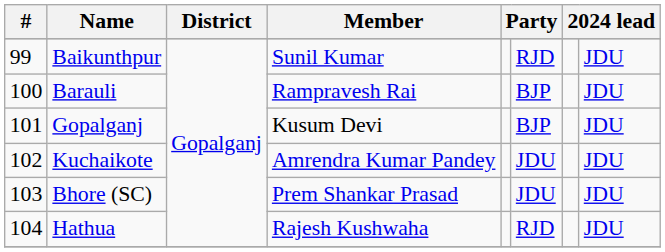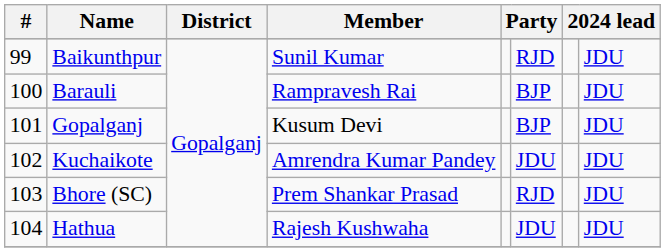(536, 194) JDU -> (535, 194) RJD
(535, 228) RJD -> (536, 228) JDU
